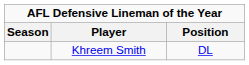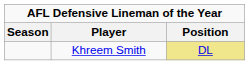(205, 50) no background -> (205, 50) khaki background
